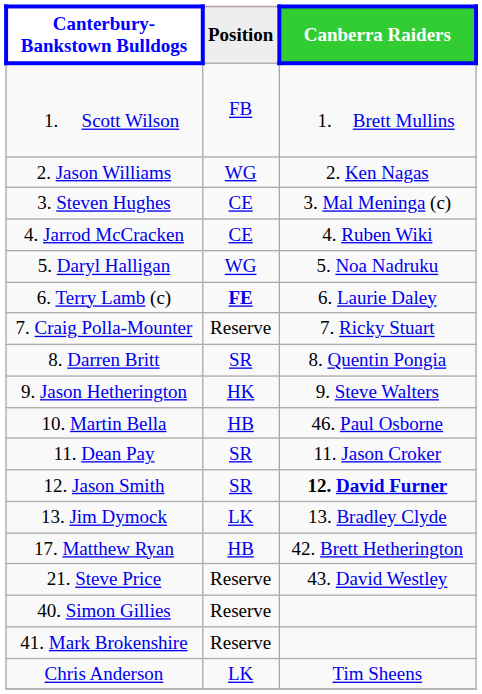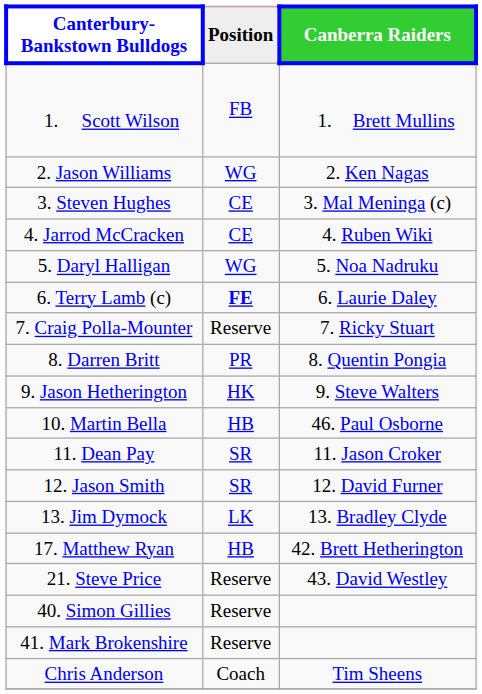(241, 360) SR -> (241, 360) PR
(377, 485) bold -> (377, 485) normal
(241, 673) LK -> (241, 673) Coach
